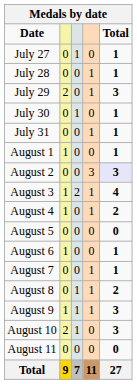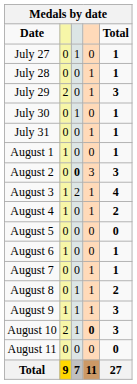(77, 171) normal -> (77, 171) bold
(116, 171) lavender background -> (116, 171) no background
(91, 329) normal -> (91, 329) bold
